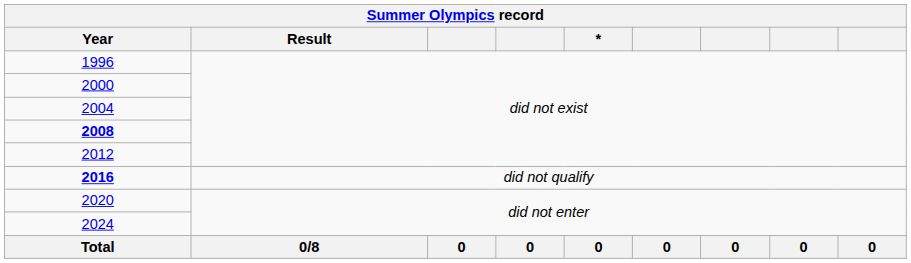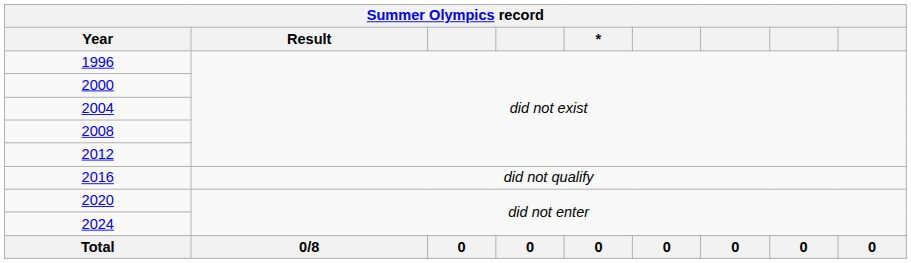(98, 131) bold -> (98, 131) normal
(98, 177) bold -> (98, 177) normal
